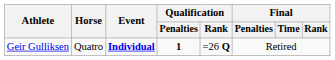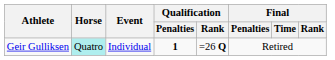(88, 47) no background -> (88, 47) paleturquoise background
(131, 47) bold -> (130, 47) normal
